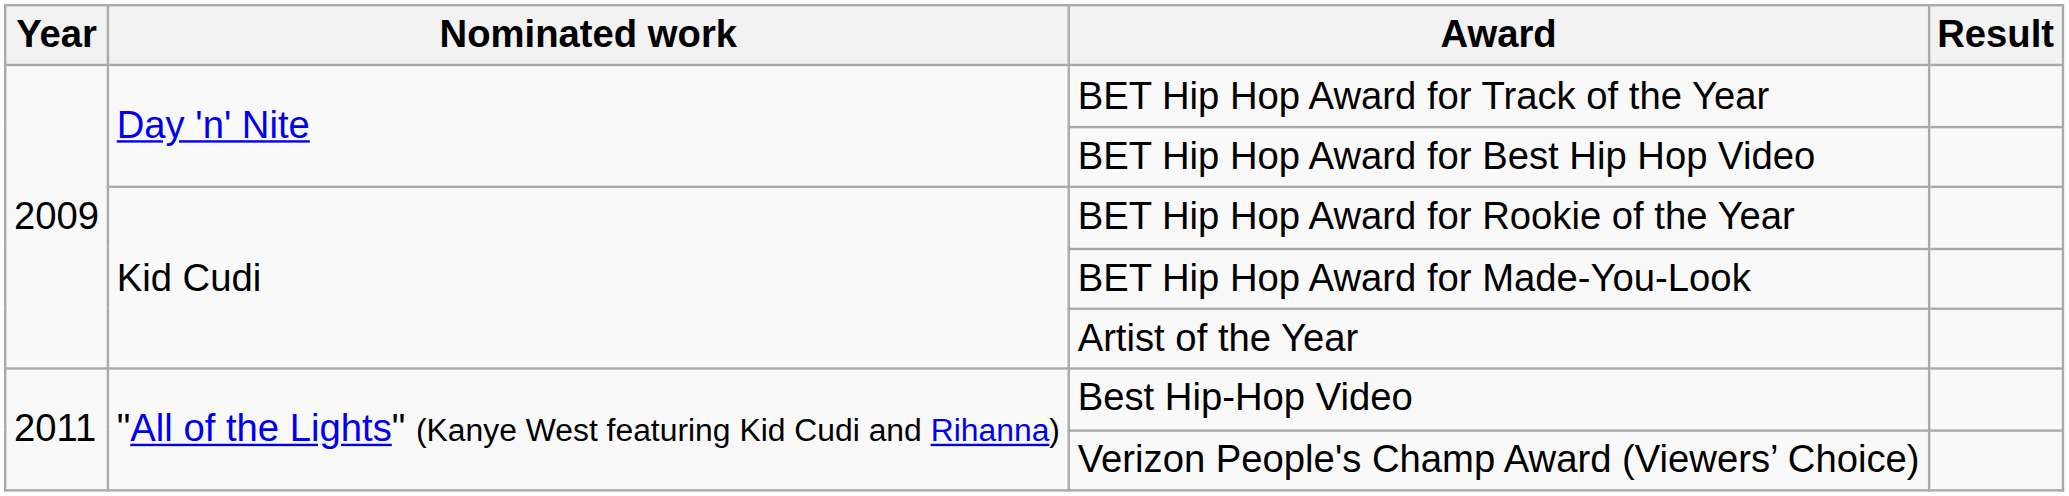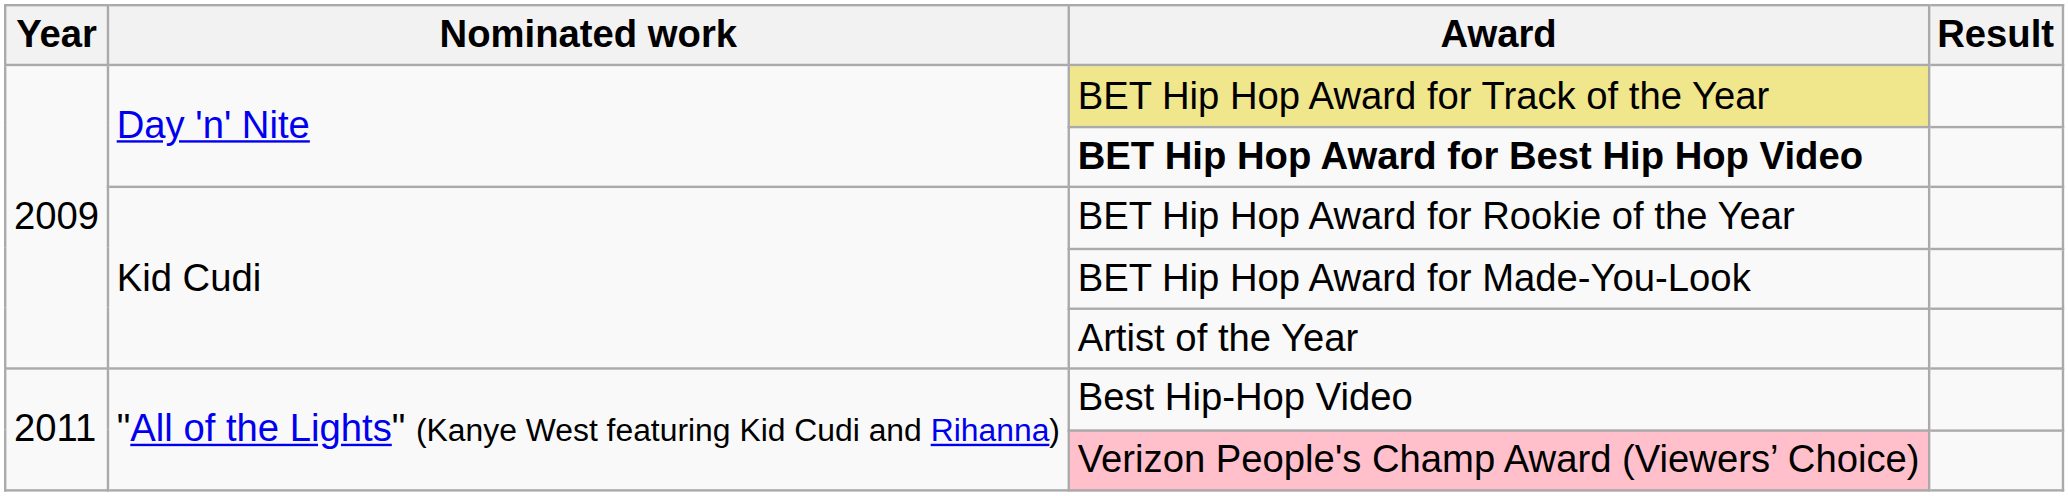(1423, 95) no background -> (1423, 95) khaki background
(1446, 156) normal -> (1470, 156) bold
(1499, 459) no background -> (1499, 459) pink background
